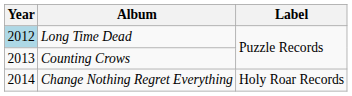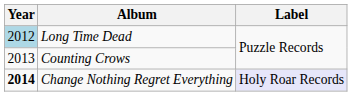(21, 79) normal -> (21, 79) bold
(292, 79) no background -> (292, 79) lavender background
